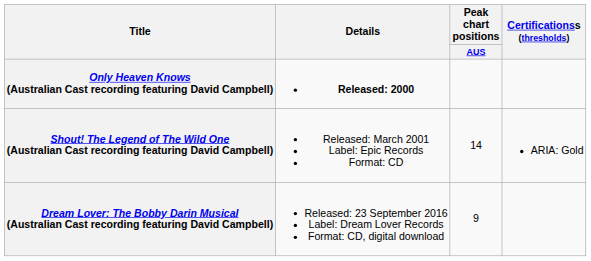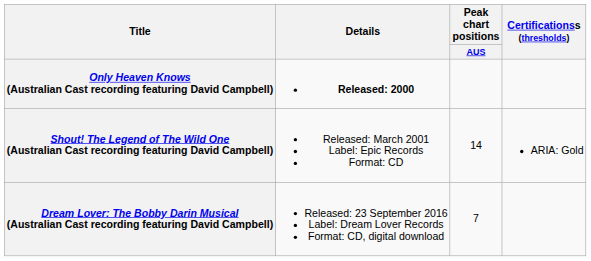(476, 219) 9 -> (476, 219) 7
